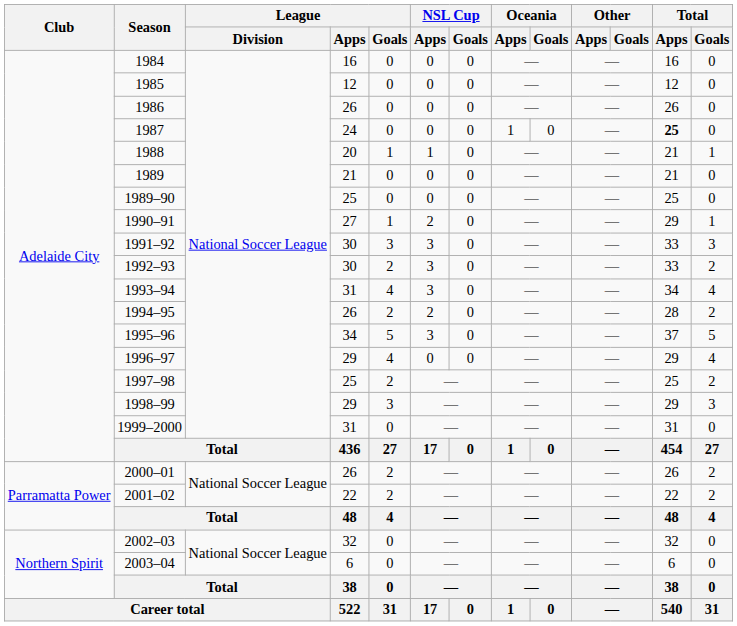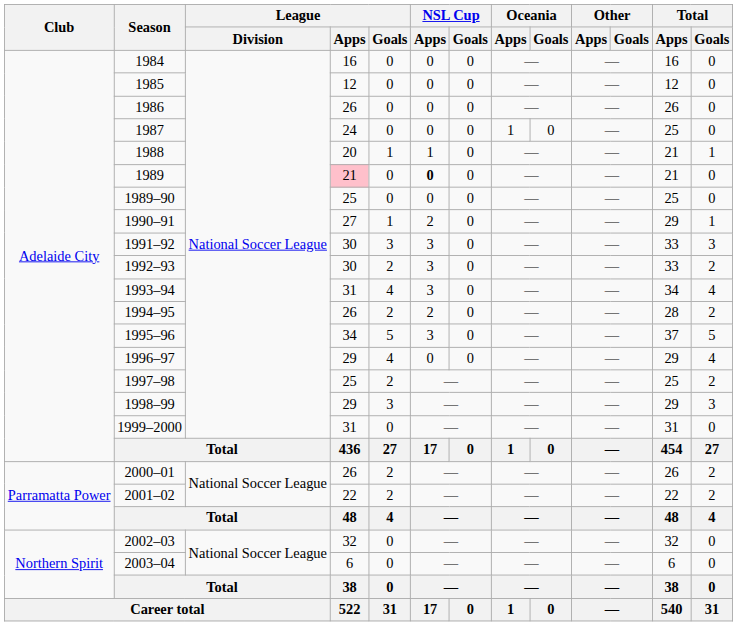(672, 130) bold -> (672, 130) normal
(350, 175) no background -> (350, 175) pink background
(430, 175) normal -> (430, 175) bold
